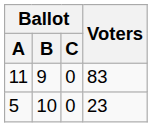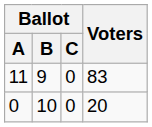(14, 106) 5 -> (14, 106) 0
(97, 106) 23 -> (97, 106) 20
